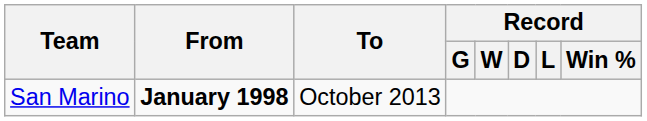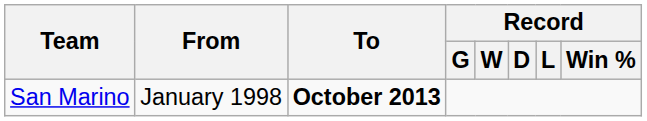(214, 97) bold -> (211, 97) normal
(370, 97) normal -> (367, 97) bold
